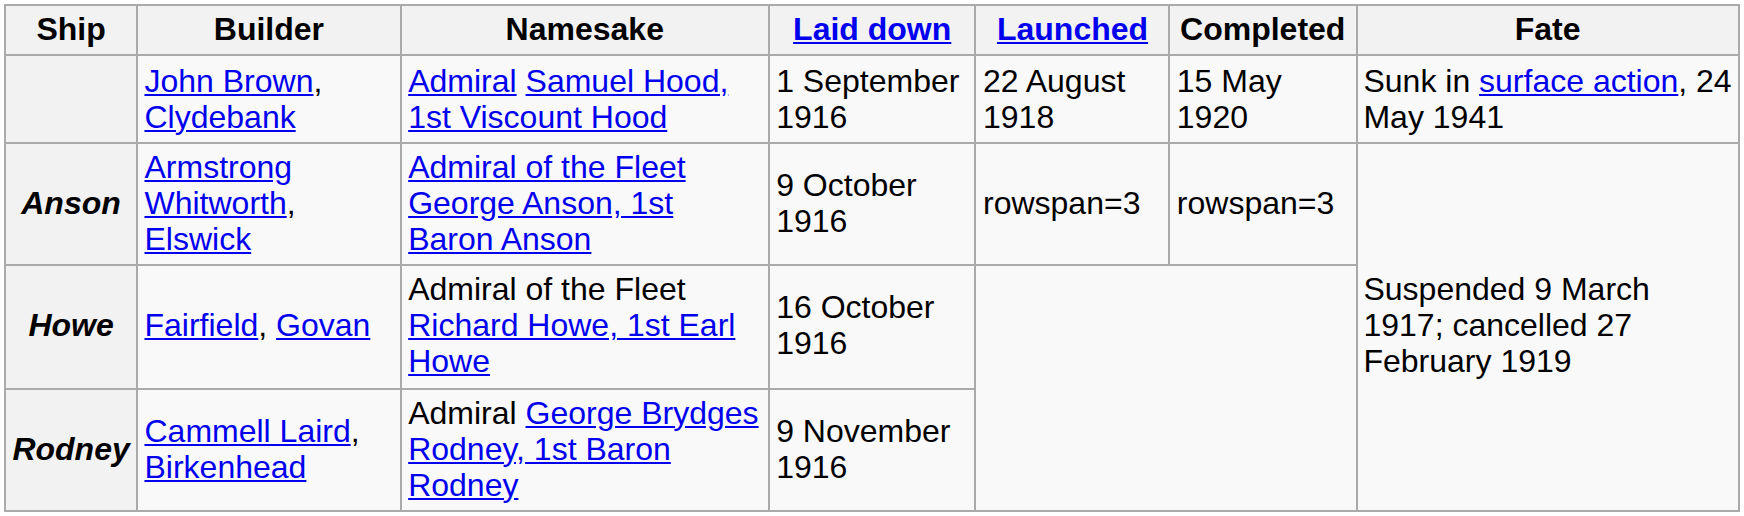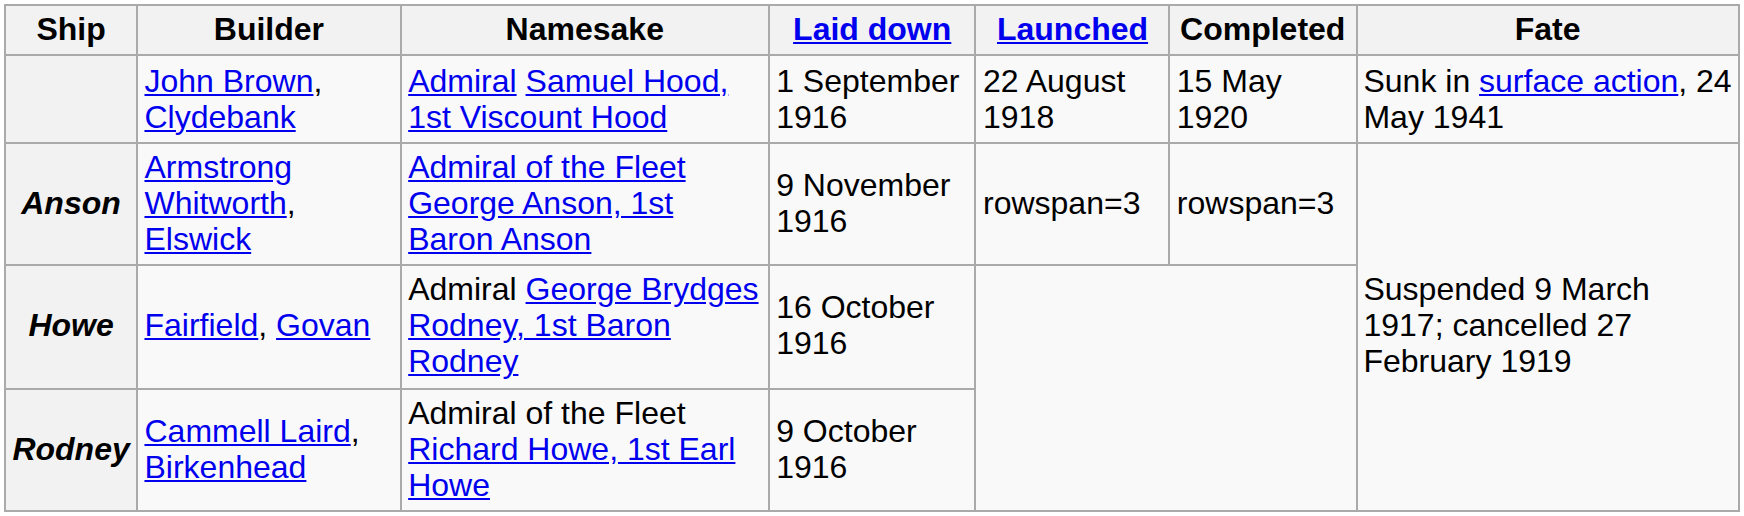(846, 203) 9 October 1916 -> (863, 203) 9 November 1916
(572, 326) Admiral of the Fleet Richard Howe, 1st Earl Howe -> (583, 326) Admiral George Brydges Rodney, 1st Baron Rodney
(583, 448) Admiral George Brydges Rodney, 1st Baron Rodney -> (572, 448) Admiral of the Fleet Richard Howe, 1st Earl Howe
(863, 448) 9 November 1916 -> (846, 448) 9 October 1916
